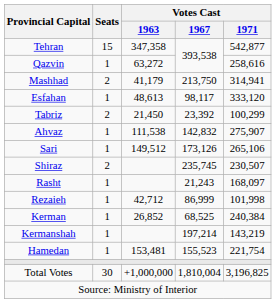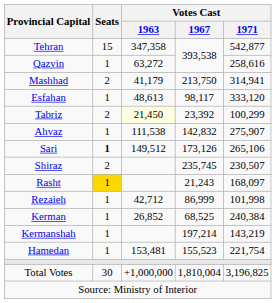(148, 115) no background -> (148, 115) lightyellow background
(107, 149) normal -> (107, 149) bold
(107, 183) no background -> (107, 183) gold background
